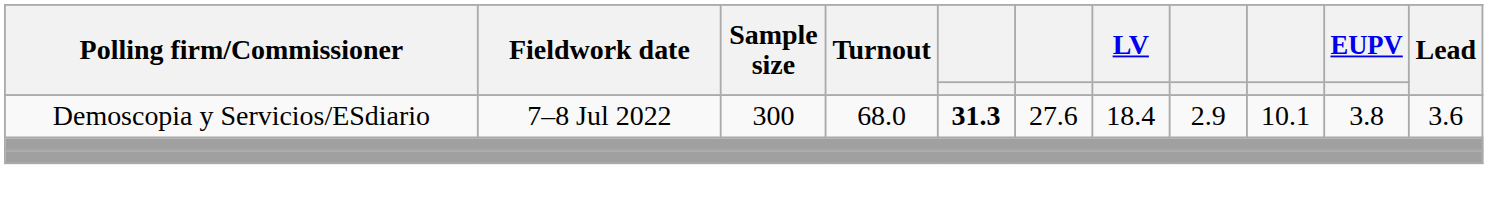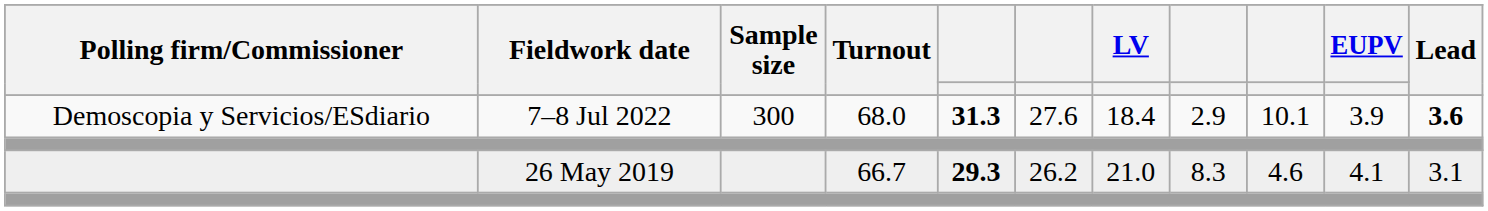(1367, 116) 3.8 -> (1367, 116) 3.9
(1446, 116) normal -> (1446, 116) bold
+ row: (599, 171)
